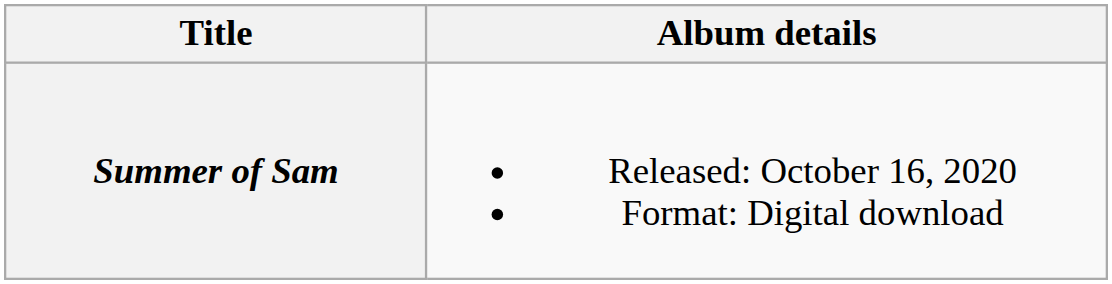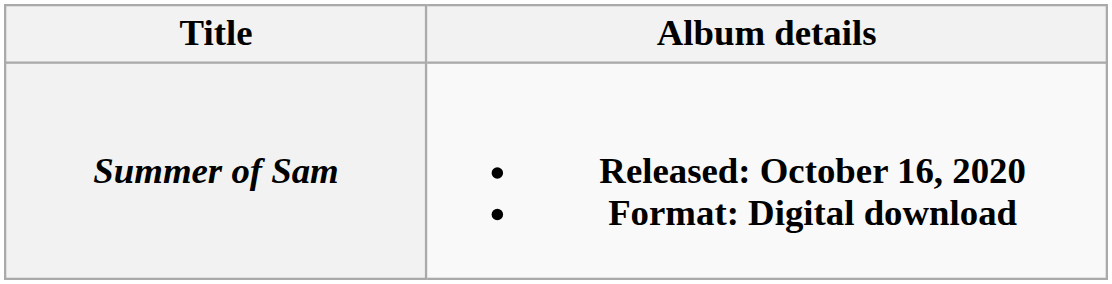(767, 192) normal -> (767, 192) bold
